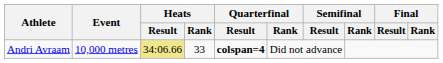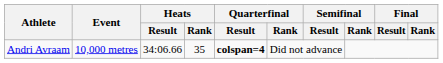(163, 49) khaki background -> (163, 49) no background
(200, 49) 33 -> (200, 49) 35
